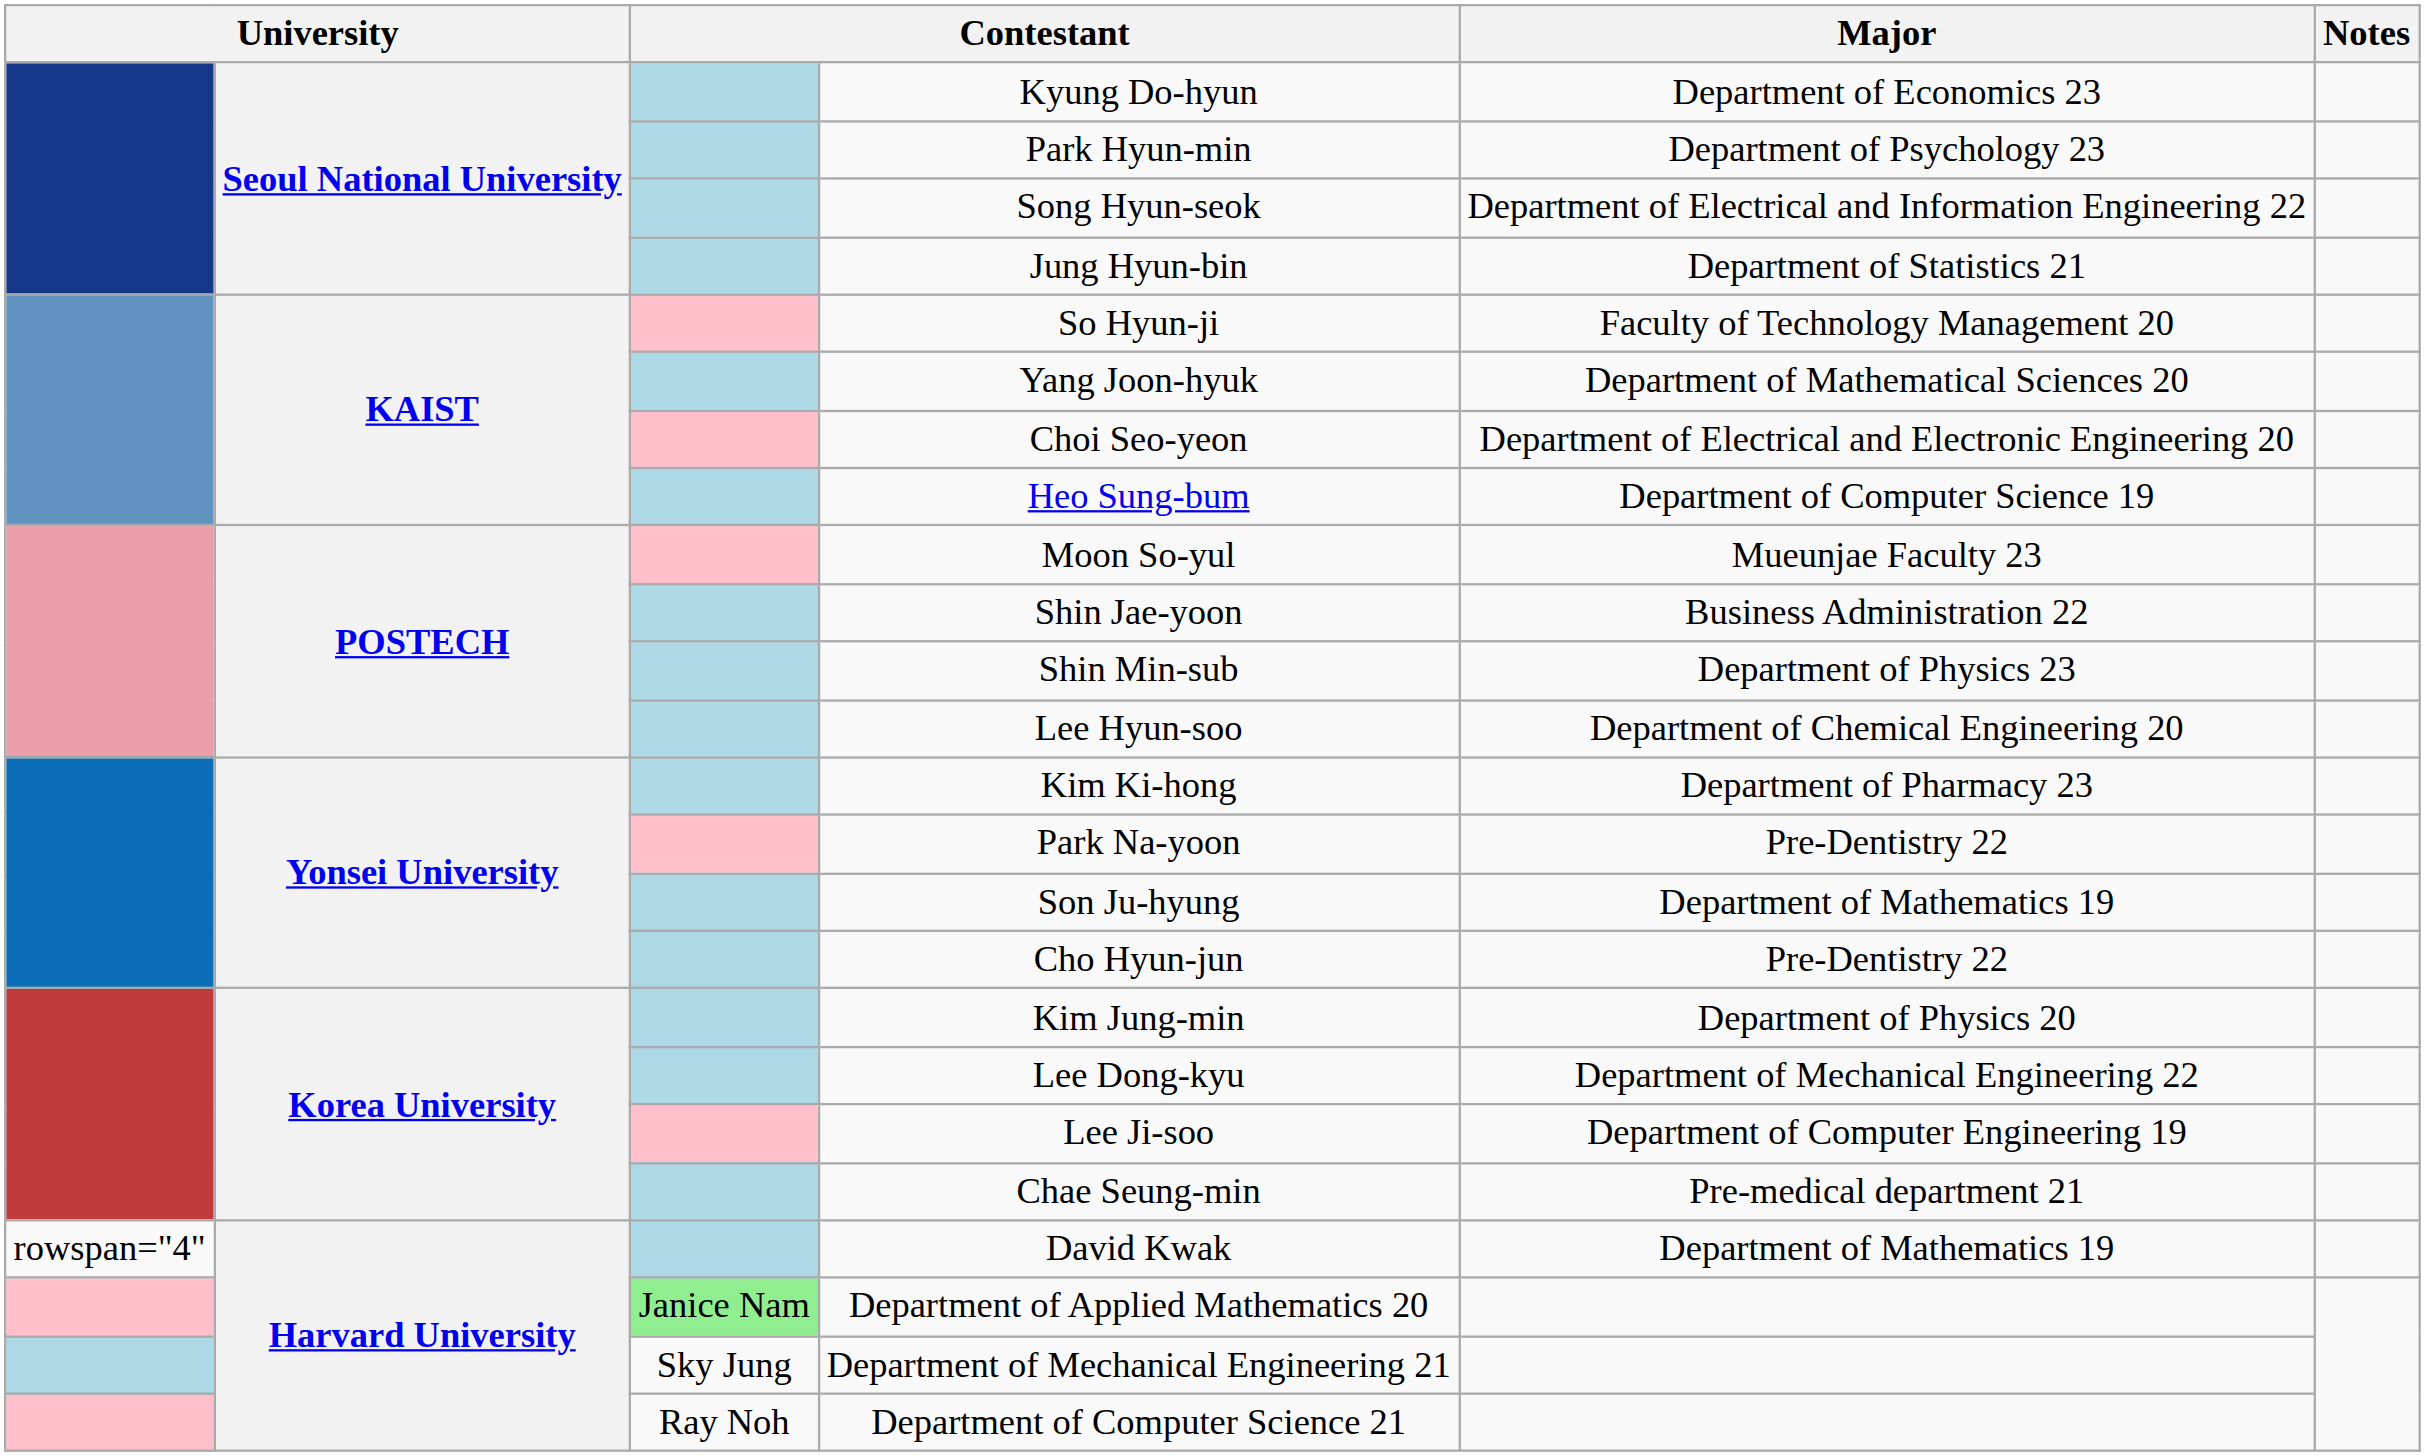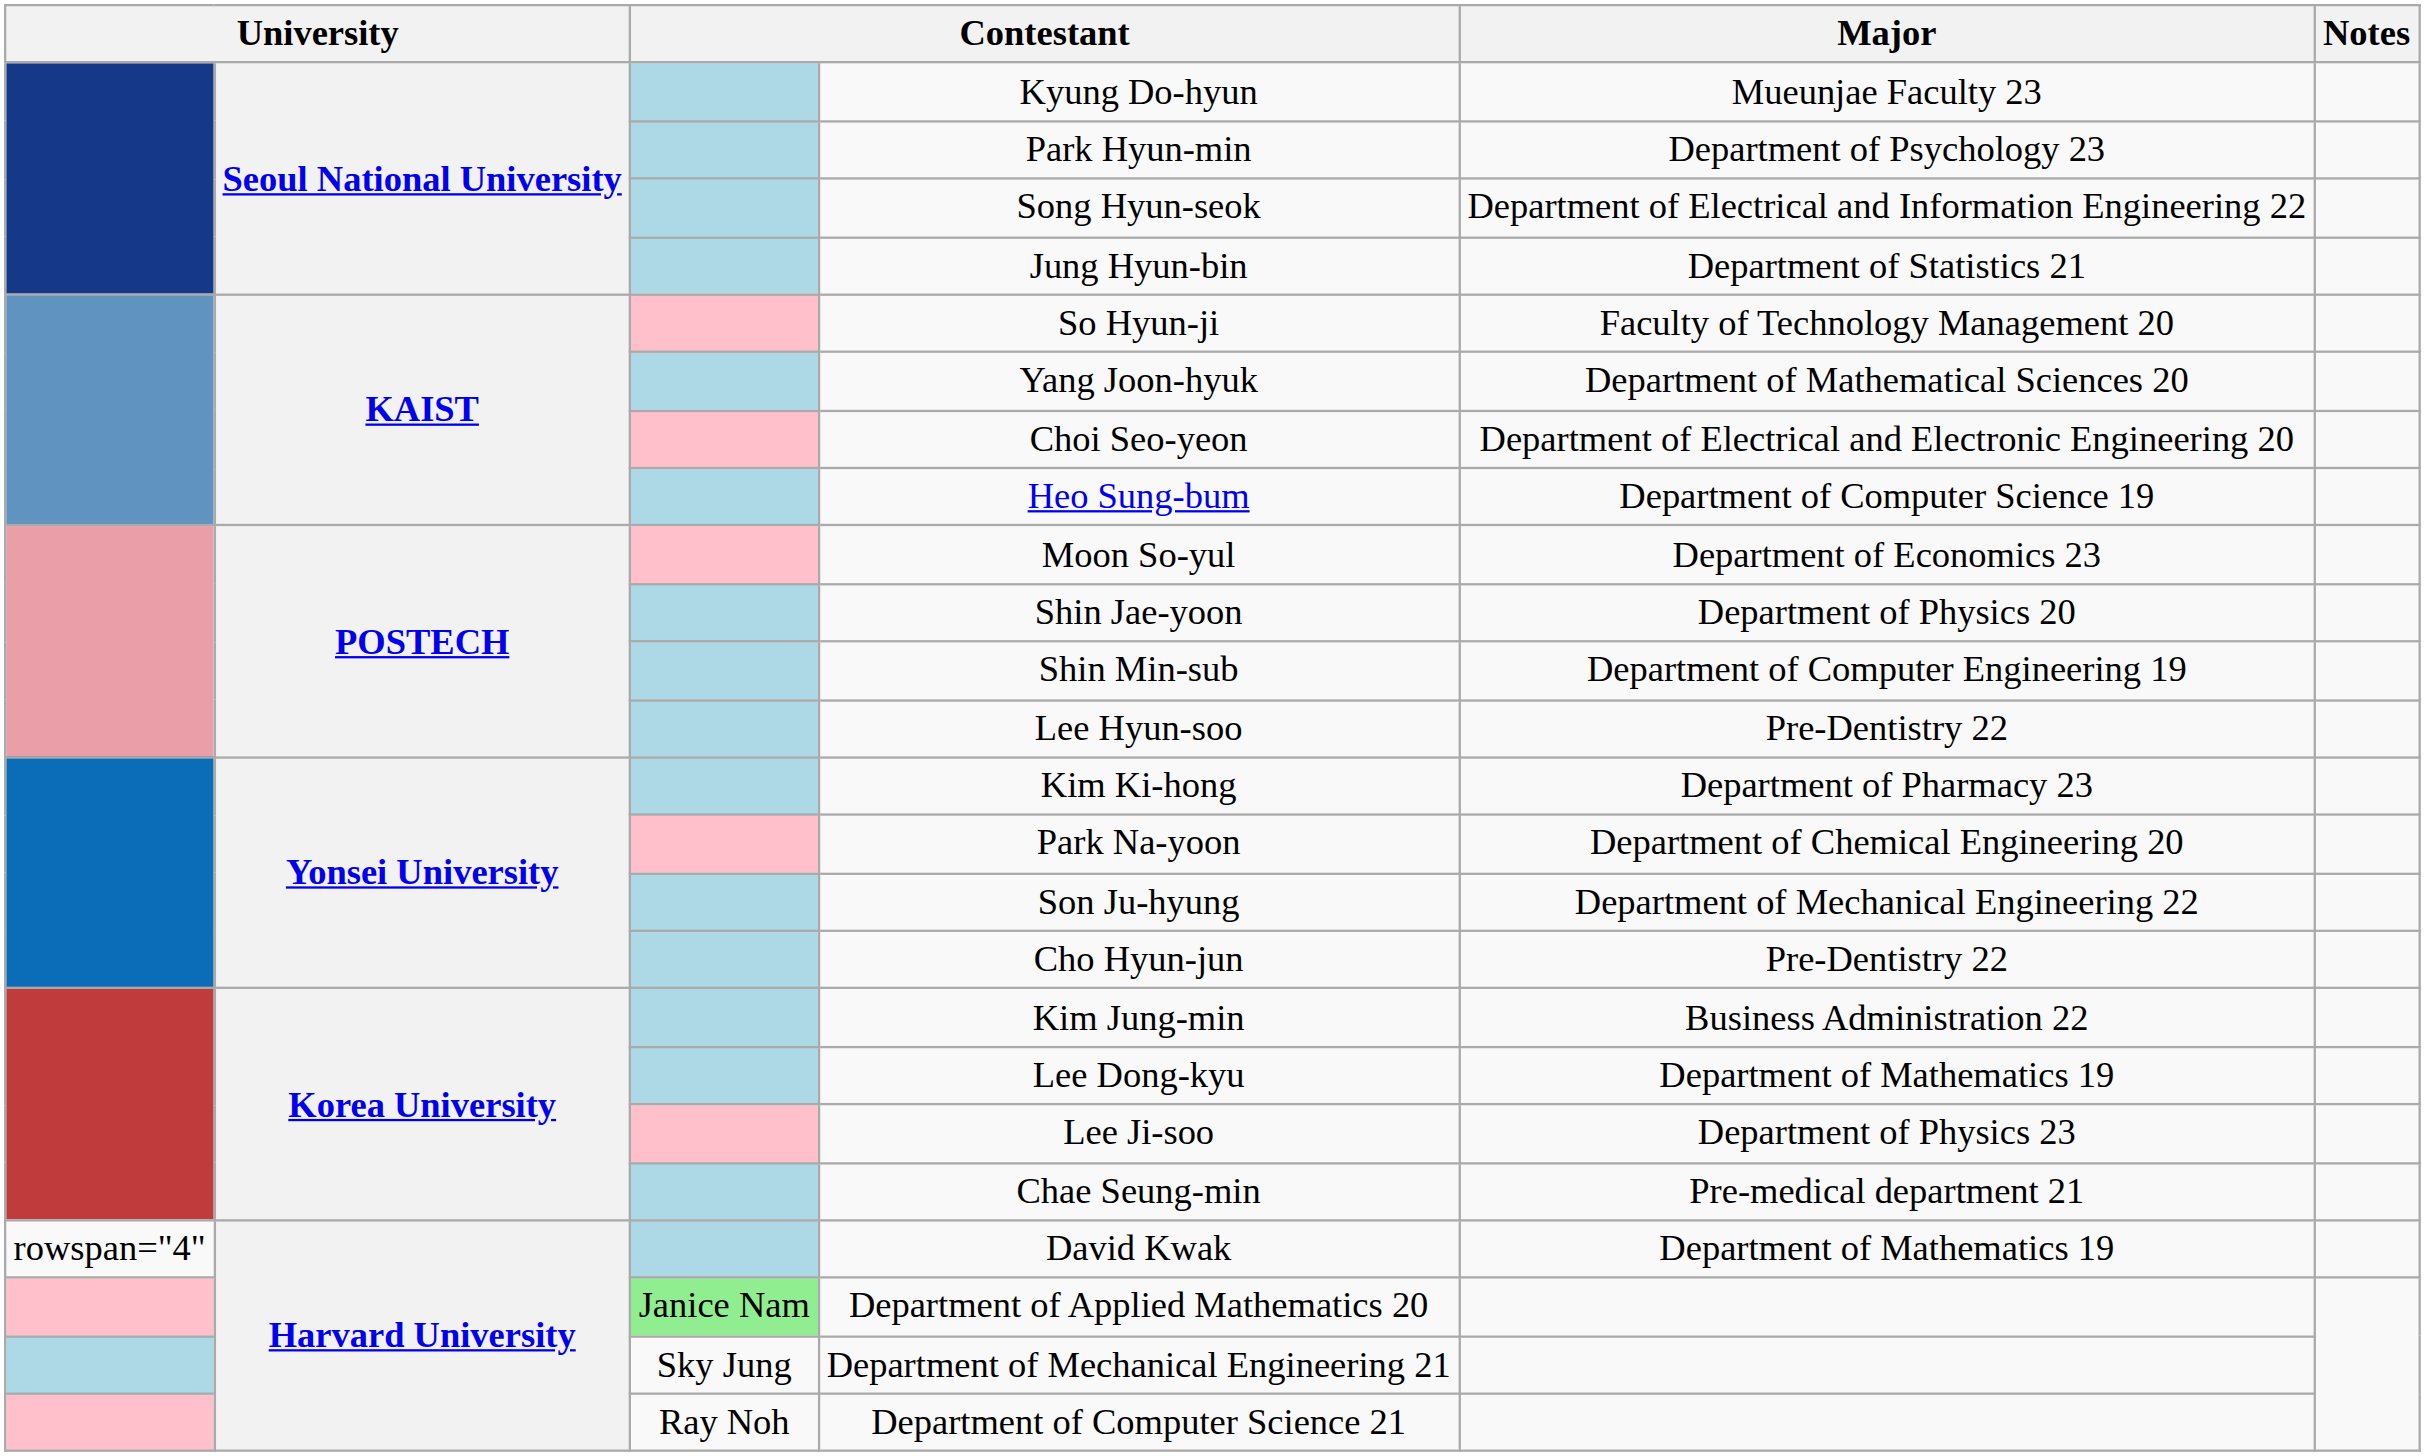(1887, 91) Department of Economics 23 -> (1887, 91) Mueunjae Faculty 23
(1887, 554) Mueunjae Faculty 23 -> (1887, 554) Department of Economics 23
(1887, 611) Business Administration 22 -> (1887, 611) Department of Physics 20
(1887, 669) Department of Physics 23 -> (1887, 669) Department of Computer Engineering 19
(1887, 727) Department of Chemical Engineering 20 -> (1887, 727) Pre-Dentistry 22
(1887, 843) Pre-Dentistry 22 -> (1887, 843) Department of Chemical Engineering 20
(1887, 901) Department of Mathematics 19 -> (1887, 901) Department of Mechanical Engineering 22
(1887, 1016) Department of Physics 20 -> (1887, 1016) Business Administration 22
(1887, 1074) Department of Mechanical Engineering 22 -> (1887, 1074) Department of Mathematics 19
(1887, 1132) Department of Computer Engineering 19 -> (1887, 1132) Department of Physics 23
